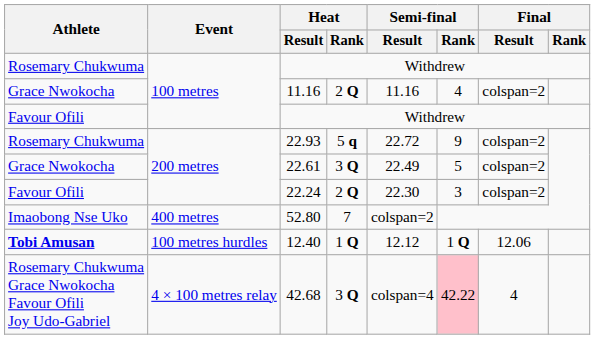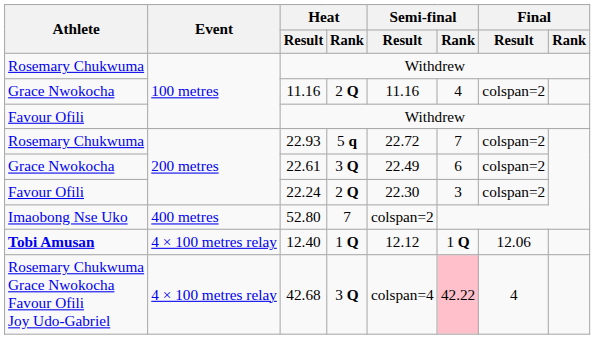(458, 141) 9 -> (458, 141) 7
(458, 167) 5 -> (458, 167) 6
(209, 242) 100 metres hurdles -> (214, 242) 4 × 100 metres relay
